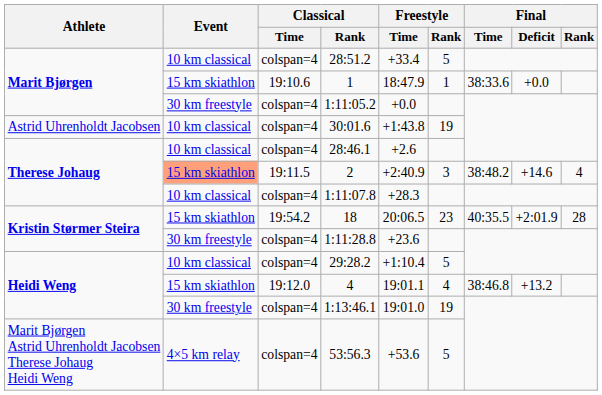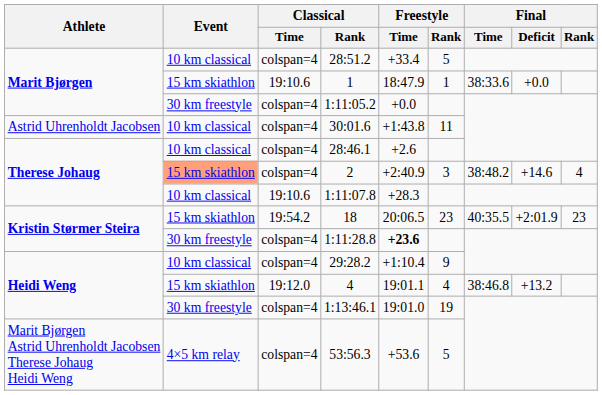(446, 127) 19 -> (446, 127) 11
(289, 172) 19:11.5 -> (289, 172) colspan=4
(289, 195) colspan=4 -> (289, 195) 19:10.6
(579, 218) 28 -> (579, 218) 23
(404, 240) normal -> (404, 240) bold
(446, 263) 5 -> (446, 263) 9
